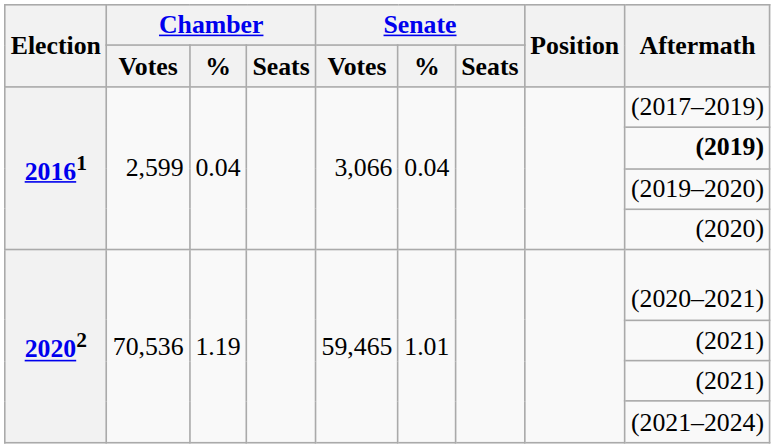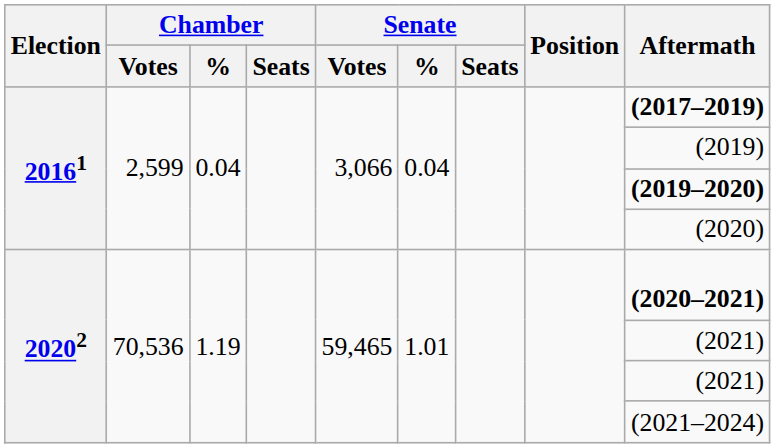(698, 106) normal -> (698, 106) bold
(730, 147) bold -> (730, 147) normal
(698, 188) normal -> (698, 188) bold
(698, 299) normal -> (698, 299) bold
